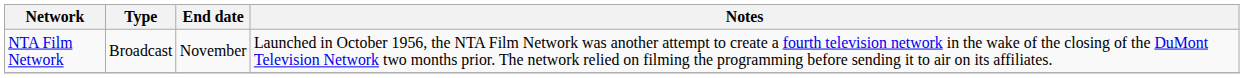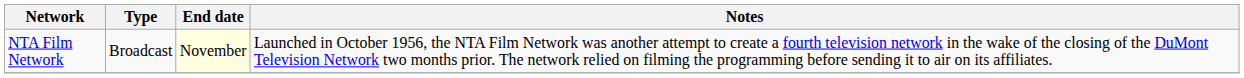(213, 51) no background -> (213, 51) lightyellow background
